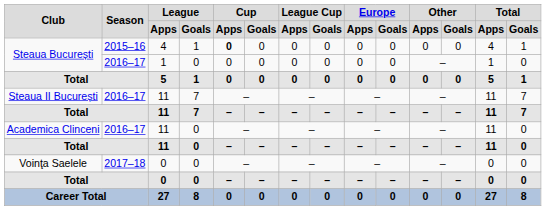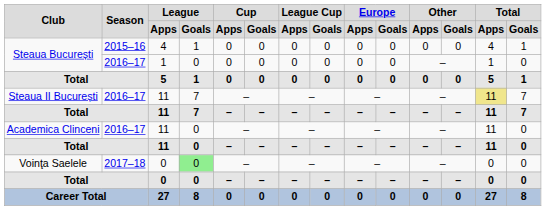(229, 46) bold -> (229, 46) normal
(491, 96) no background -> (491, 96) khaki background
(196, 163) no background -> (196, 163) lightgreen background
